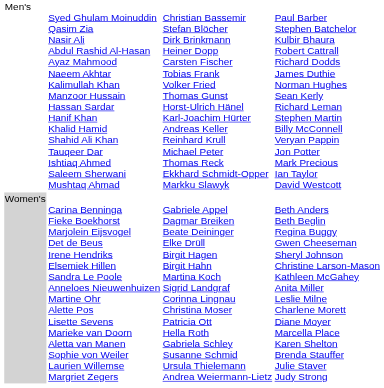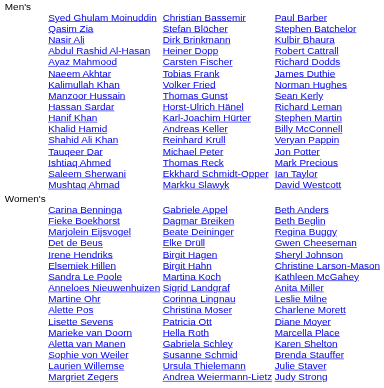(25, 198) lightgrey background -> (25, 198) no background
